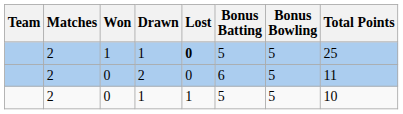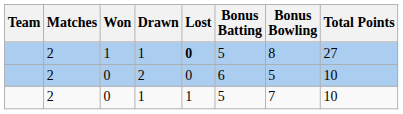(272, 53) 5 -> (272, 53) 8
(330, 53) 25 -> (330, 53) 27
(330, 75) 11 -> (330, 75) 10
(272, 97) 5 -> (272, 97) 7
